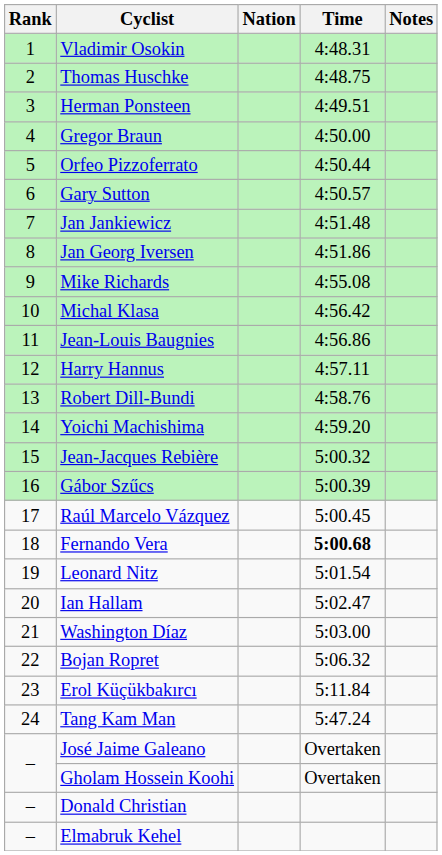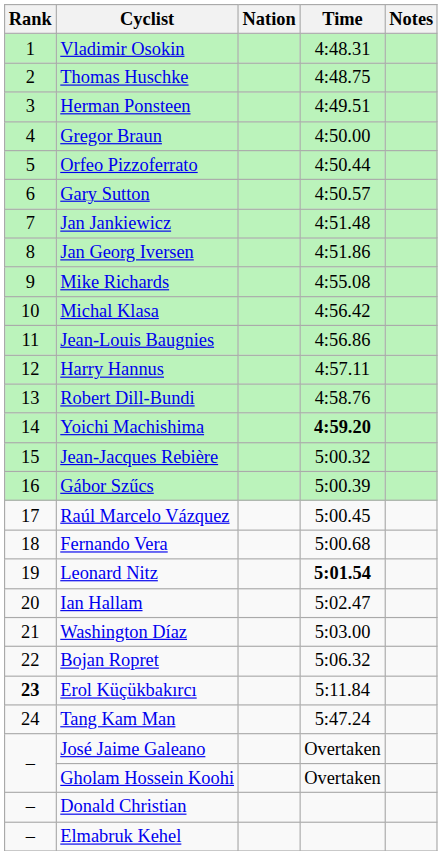(342, 427) normal -> (342, 427) bold
(342, 544) bold -> (342, 544) normal
(342, 573) normal -> (342, 573) bold
(30, 690) normal -> (30, 690) bold
